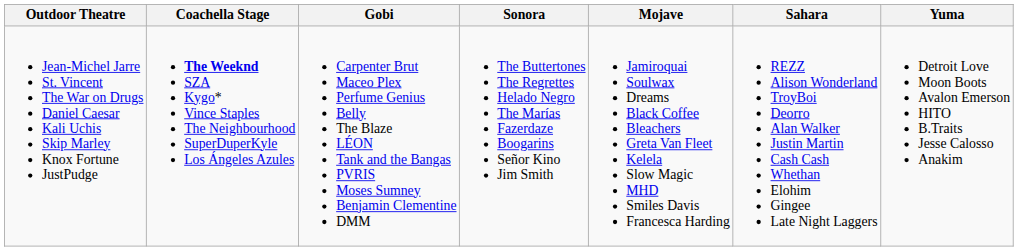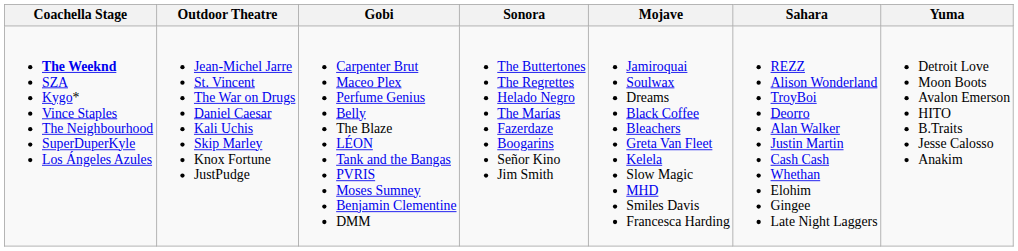columns swapped: (223, 15) <-> (76, 15)
